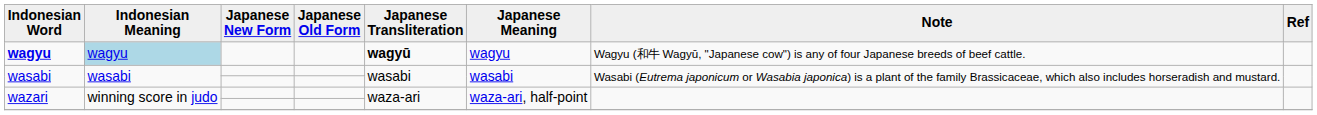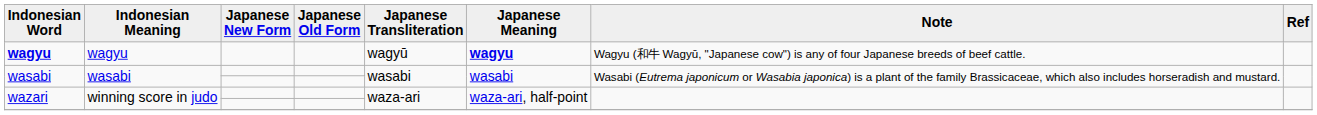(108, 53) lightblue background -> (108, 53) no background
(389, 53) bold -> (388, 53) normal
(490, 53) normal -> (492, 53) bold
